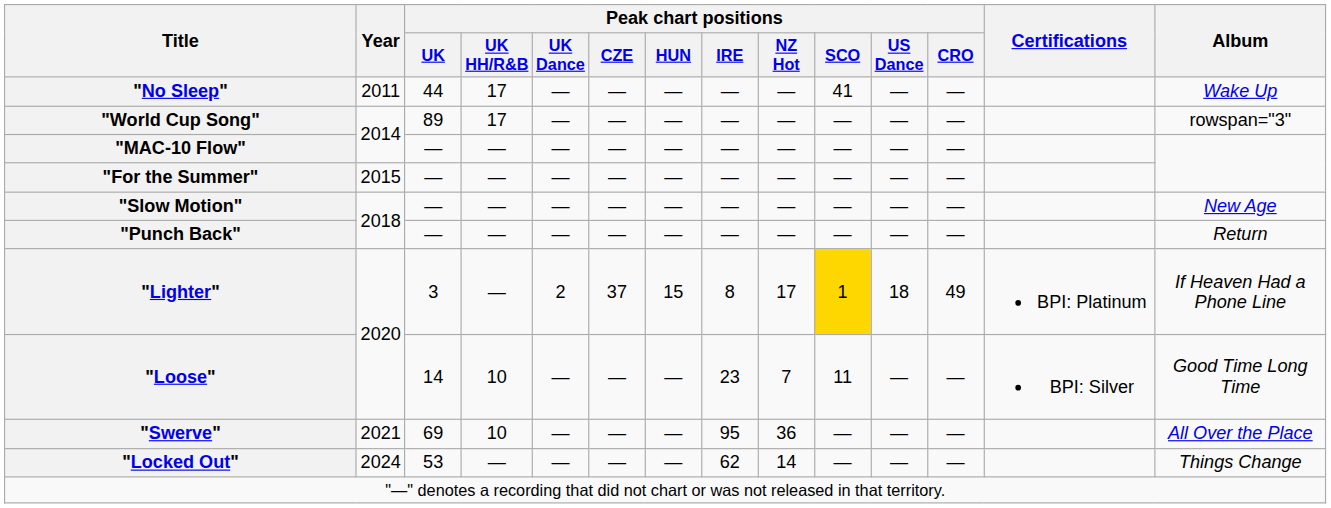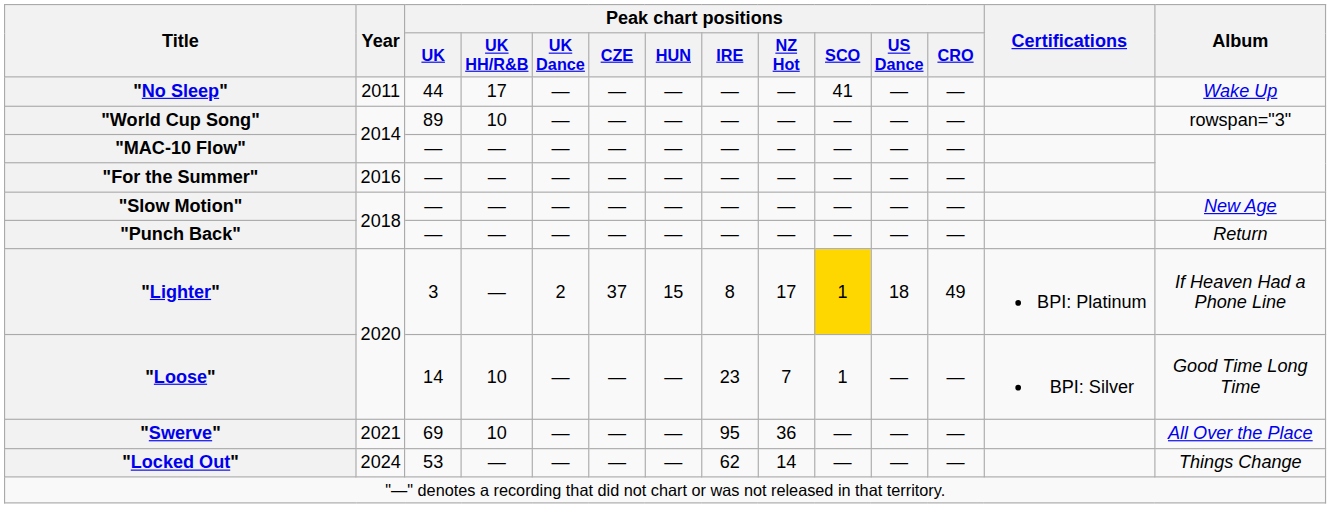(497, 119) 17 -> (497, 119) 10
(381, 177) 2015 -> (381, 177) 2016
(843, 376) 11 -> (843, 376) 1
